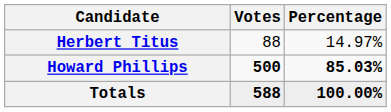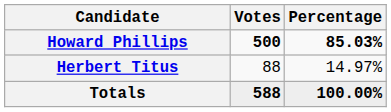rows swapped: (118, 68) <-> (118, 43)
